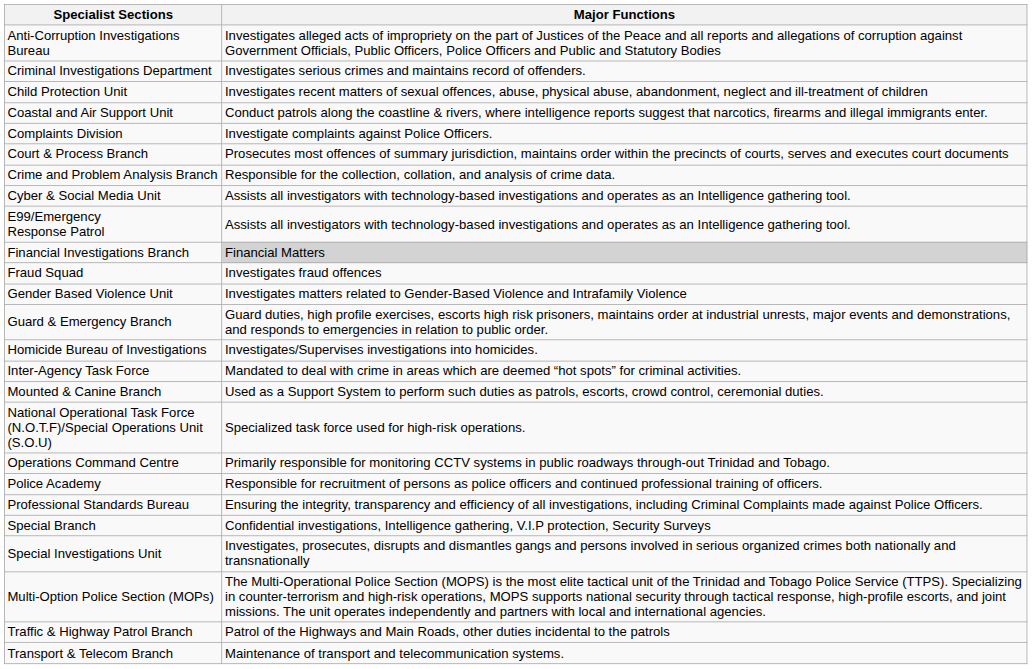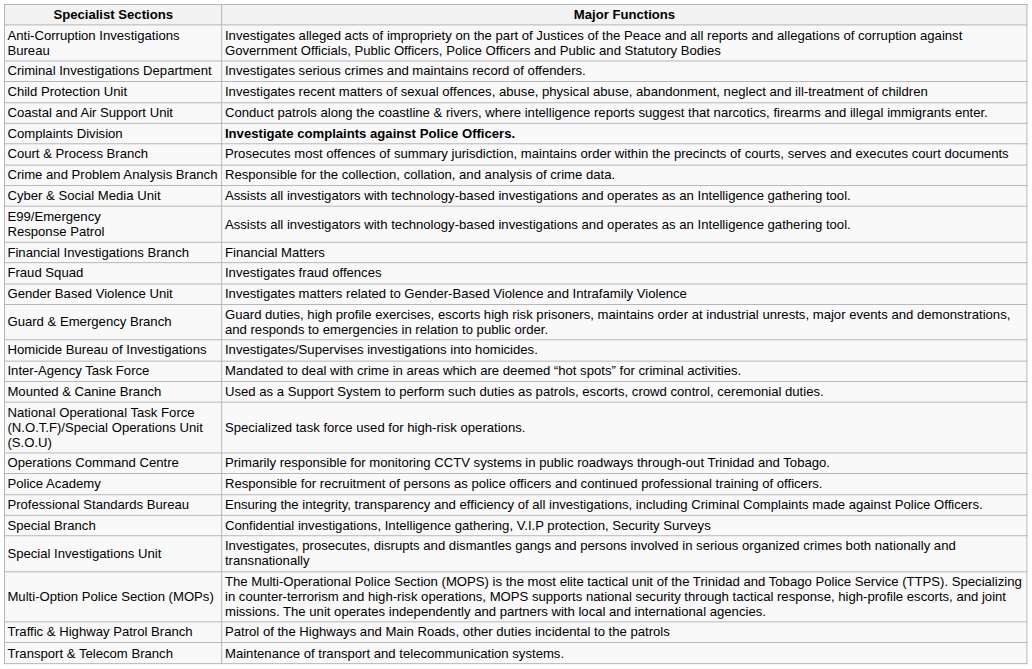(359, 133) normal -> (370, 133) bold
(275, 252) lightgrey background -> (275, 252) no background
